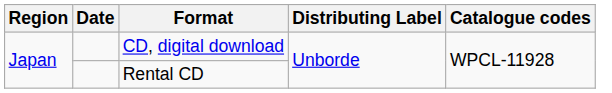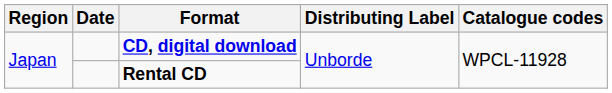(203, 46) normal -> (210, 46) bold
(163, 74) normal -> (165, 74) bold
